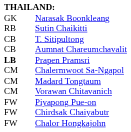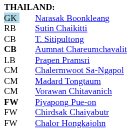(10, 18) no background -> (10, 18) lightblue background
(10, 49) normal -> (10, 49) bold
(10, 60) bold -> (10, 60) normal
(11, 102) normal -> (11, 102) bold
